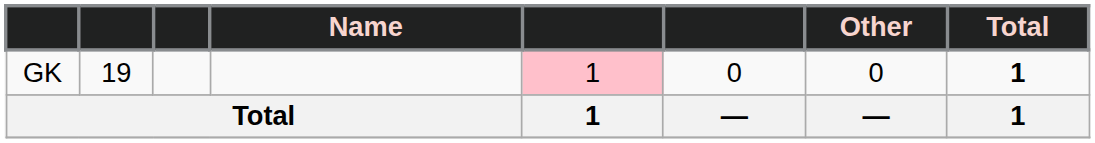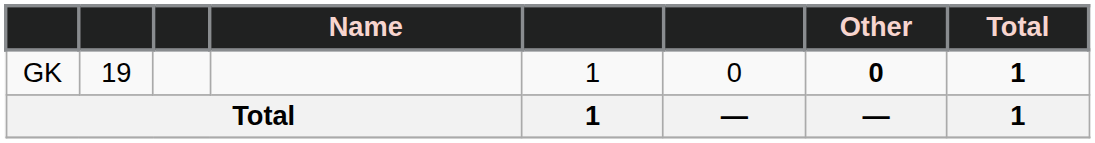(593, 72) pink background -> (593, 72) no background
(876, 72) normal -> (876, 72) bold
